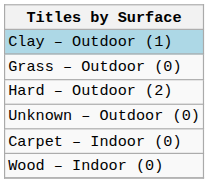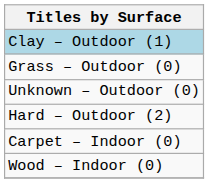(90, 92) Hard – Outdoor (2) -> (104, 92) Unknown – Outdoor (0)
(104, 116) Unknown – Outdoor (0) -> (90, 116) Hard – Outdoor (2)
